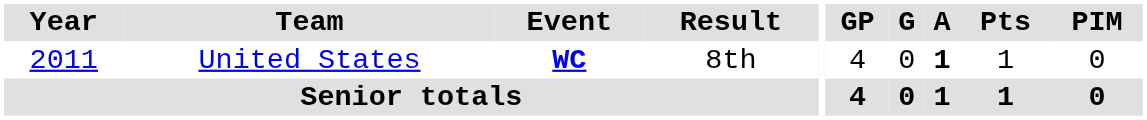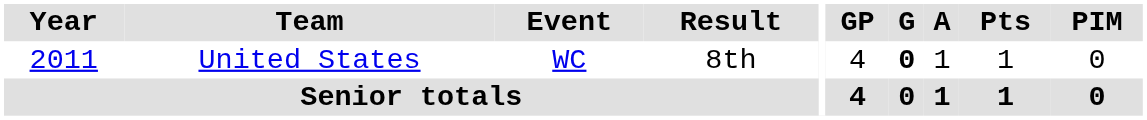(569, 60) bold -> (569, 60) normal
(907, 60) normal -> (907, 60) bold
(942, 60) bold -> (942, 60) normal
